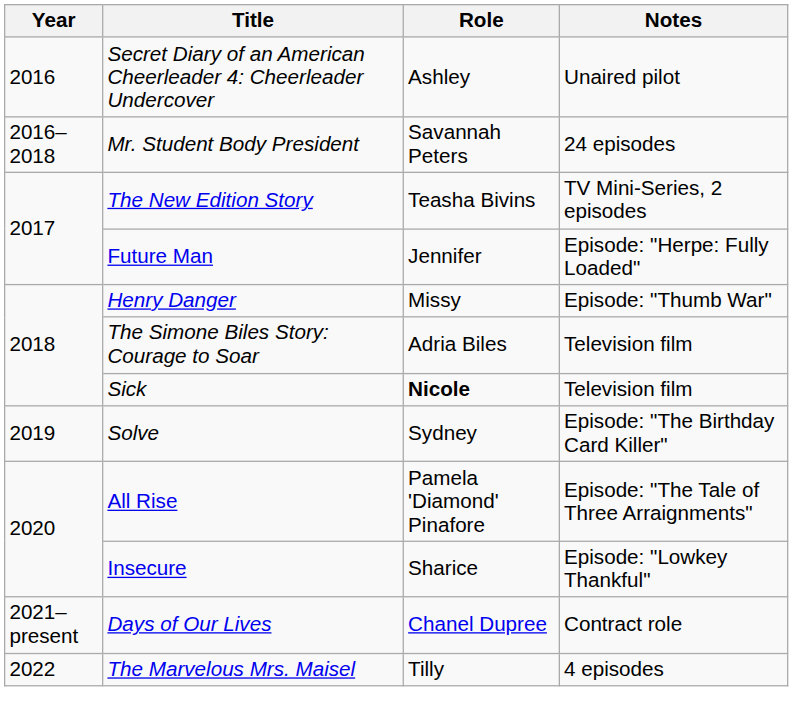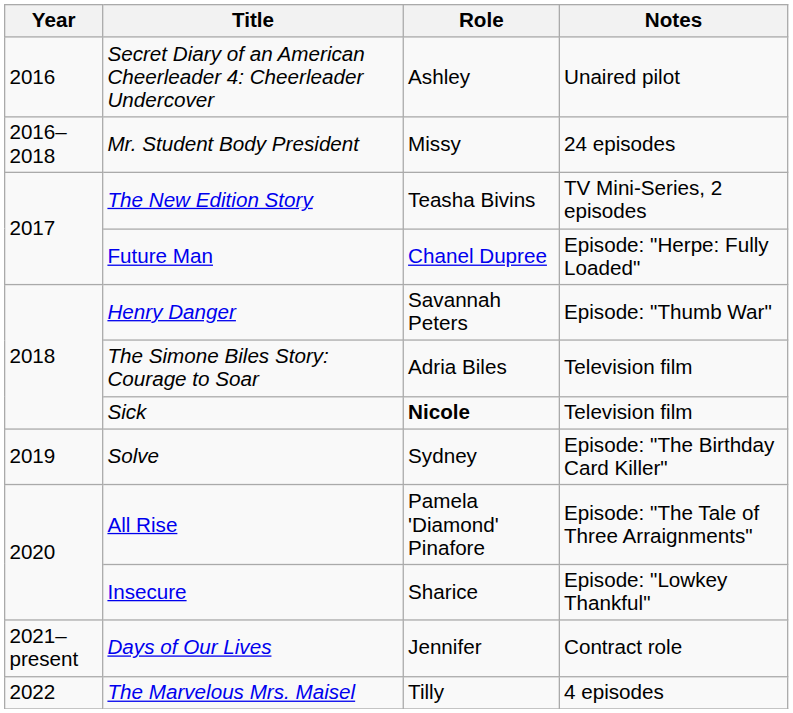(455, 144) Savannah Peters -> (434, 144) Missy
(445, 256) Jennifer -> (478, 256) Chanel Dupree
(434, 300) Missy -> (455, 312) Savannah Peters
(478, 624) Chanel Dupree -> (445, 647) Jennifer
